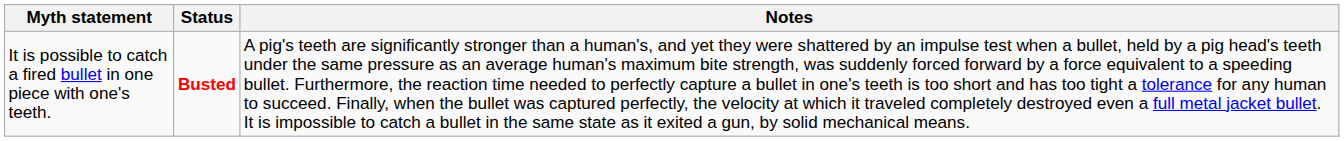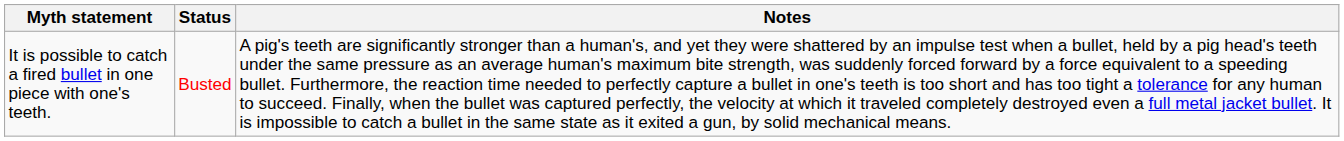(207, 83) bold -> (205, 83) normal
